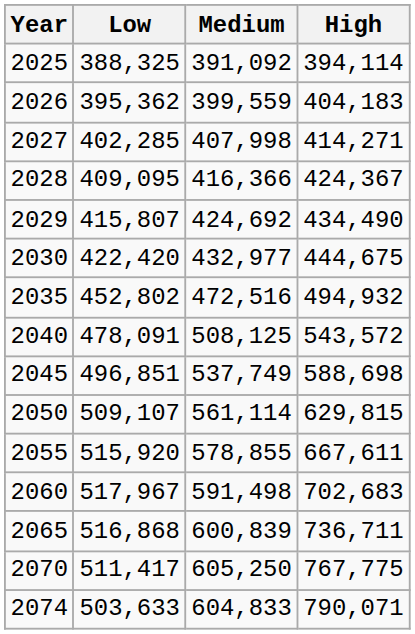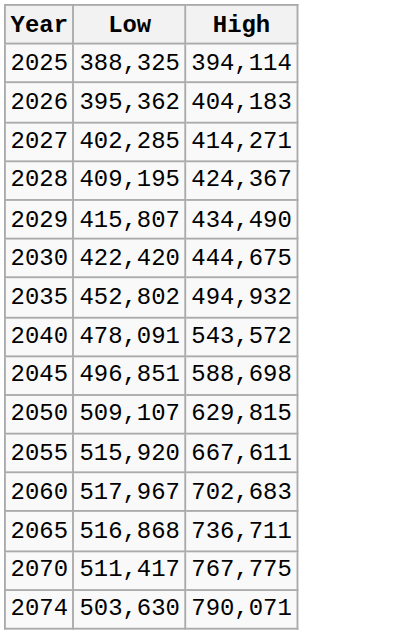- column: (242, 24)
(130, 180) 409,095 -> (130, 180) 409,195
(130, 609) 503,633 -> (130, 609) 503,630
